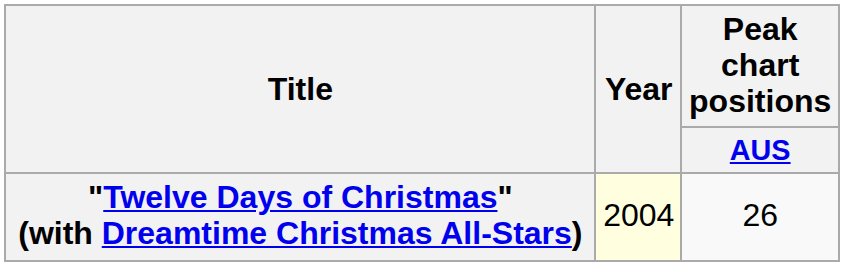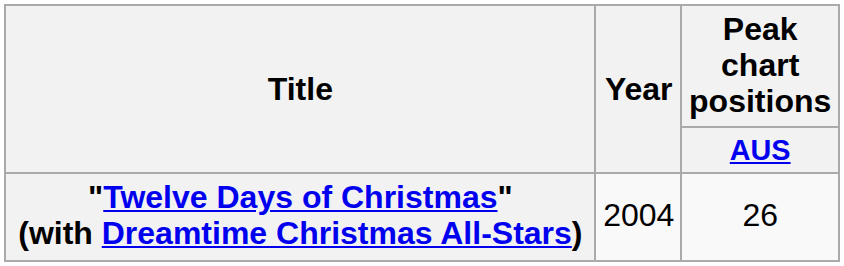(639, 216) lightyellow background -> (639, 216) no background
